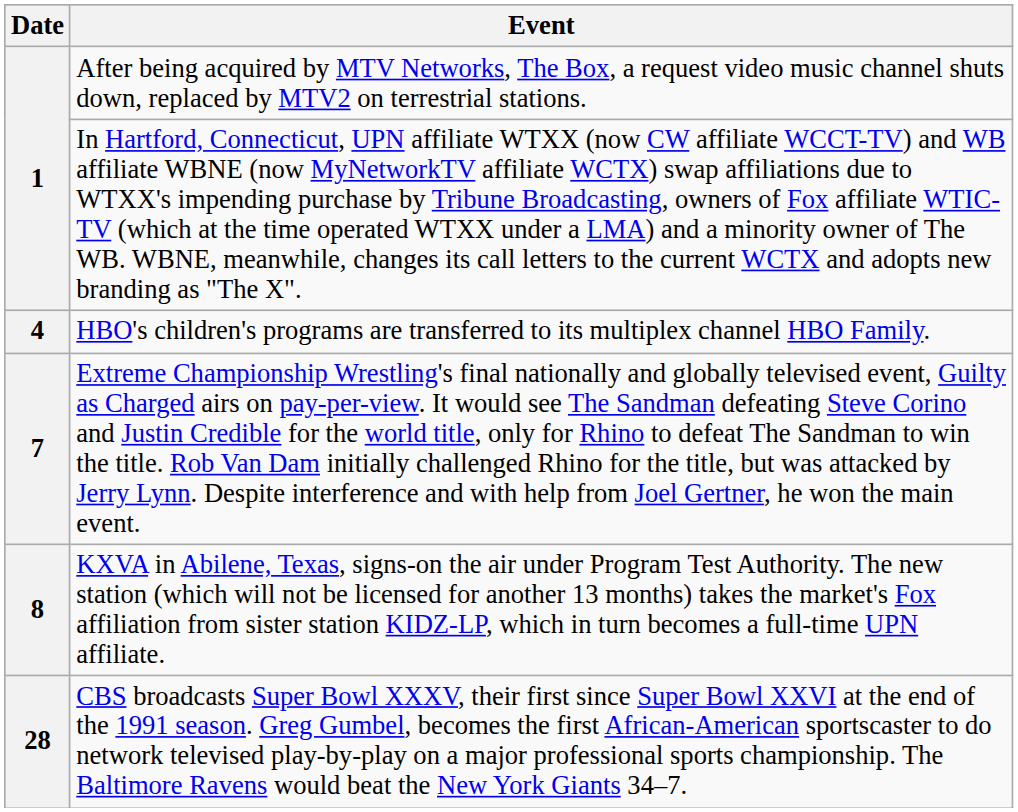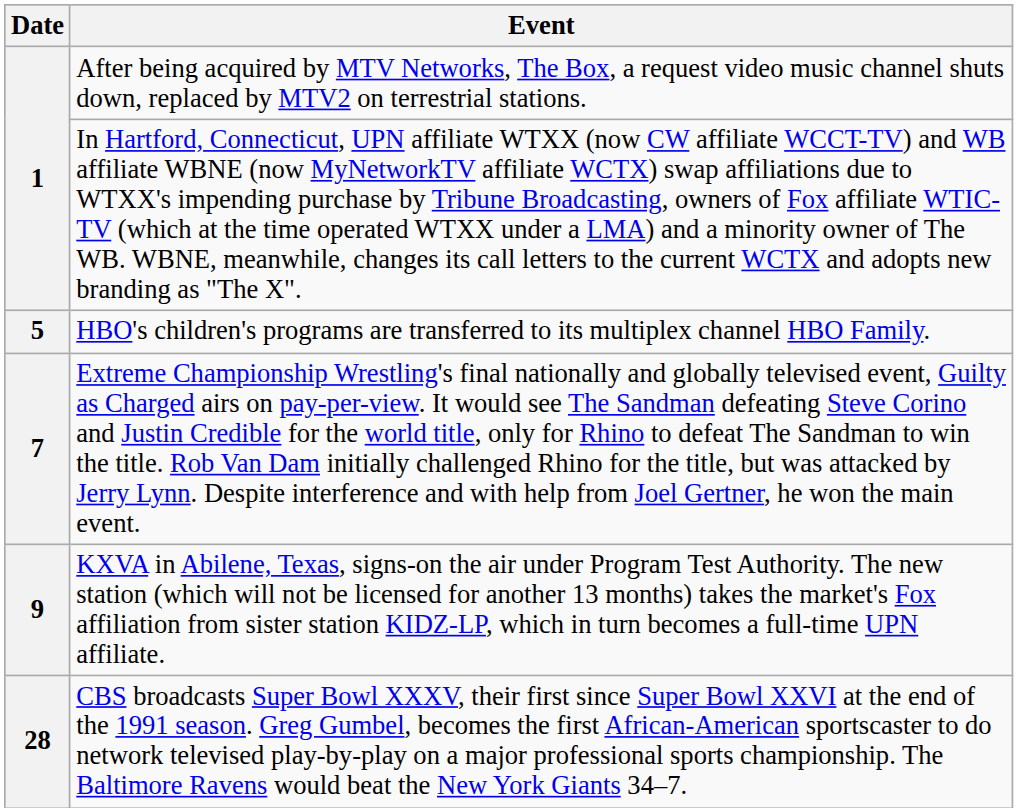(37, 331) 4 -> (37, 331) 5
(37, 609) 8 -> (37, 609) 9
